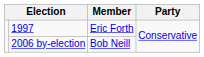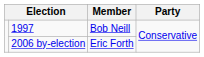(112, 28) Eric Forth -> (110, 28) Bob Neill
(110, 44) Bob Neill -> (112, 44) Eric Forth
